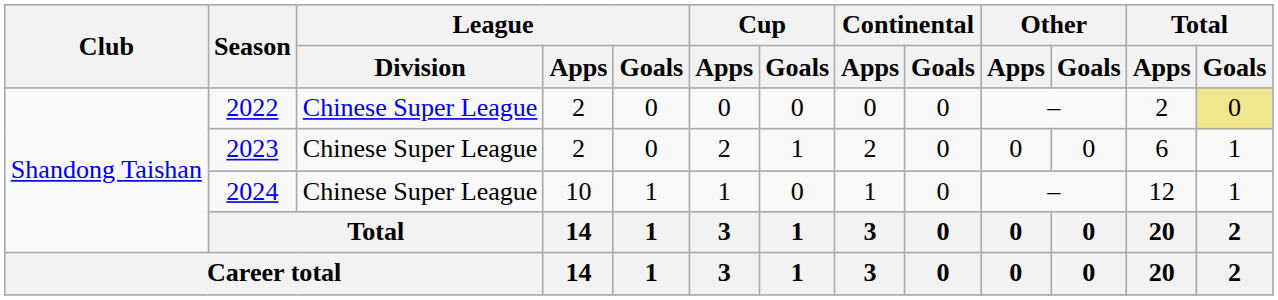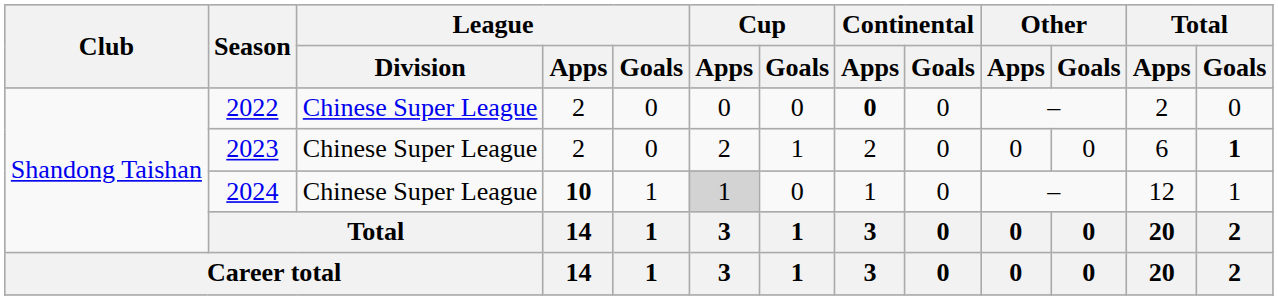(870, 107) normal -> (870, 107) bold
(1235, 107) khaki background -> (1235, 107) no background
(1235, 149) normal -> (1235, 149) bold
(578, 190) normal -> (578, 190) bold
(724, 190) no background -> (724, 190) lightgrey background
